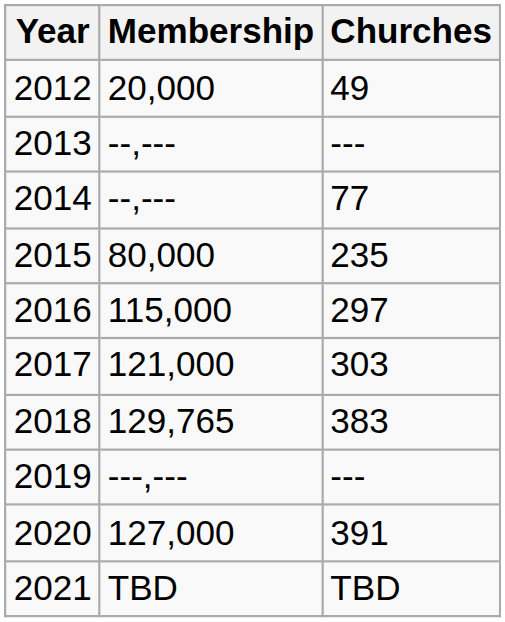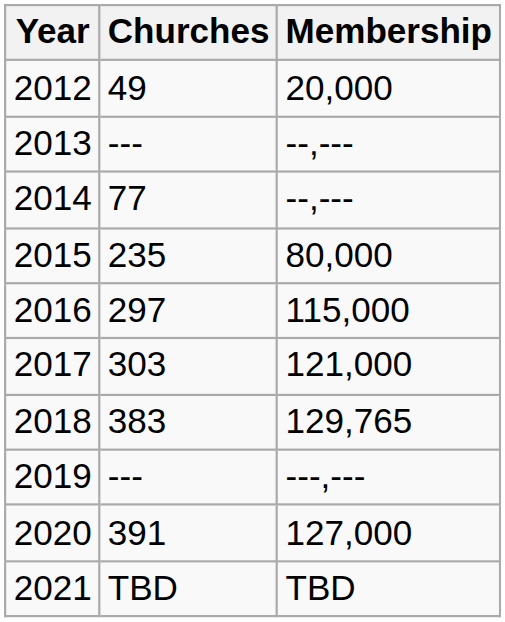columns swapped: (411, 32) <-> (211, 32)
